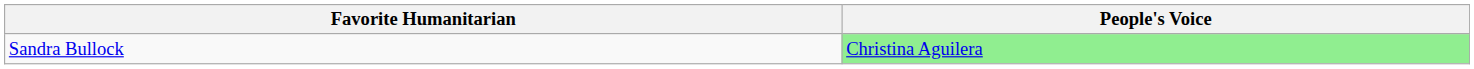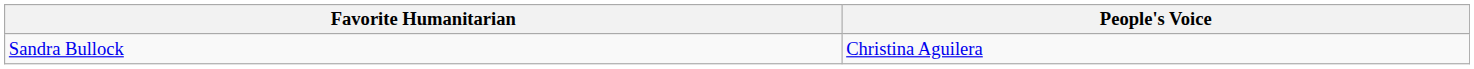(914, 48) lightgreen background -> (914, 48) no background
